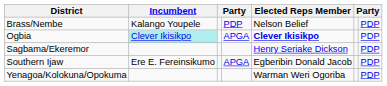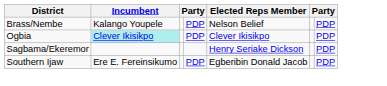(236, 36) APGA -> (195, 36) PDP
(286, 36) bold -> (239, 36) normal
(236, 62) APGA -> (195, 62) PDP
- row: (67, 75)
